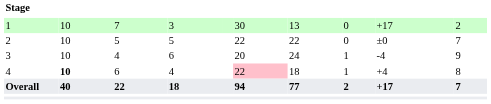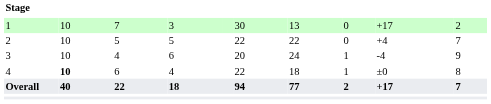(382, 40) ±0 -> (382, 40) +4
(240, 71) pink background -> (240, 71) no background
(382, 71) +4 -> (382, 71) ±0
